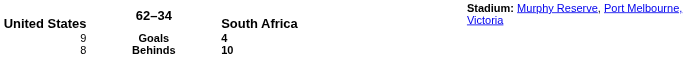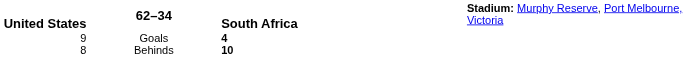(154, 45) bold -> (154, 45) normal
